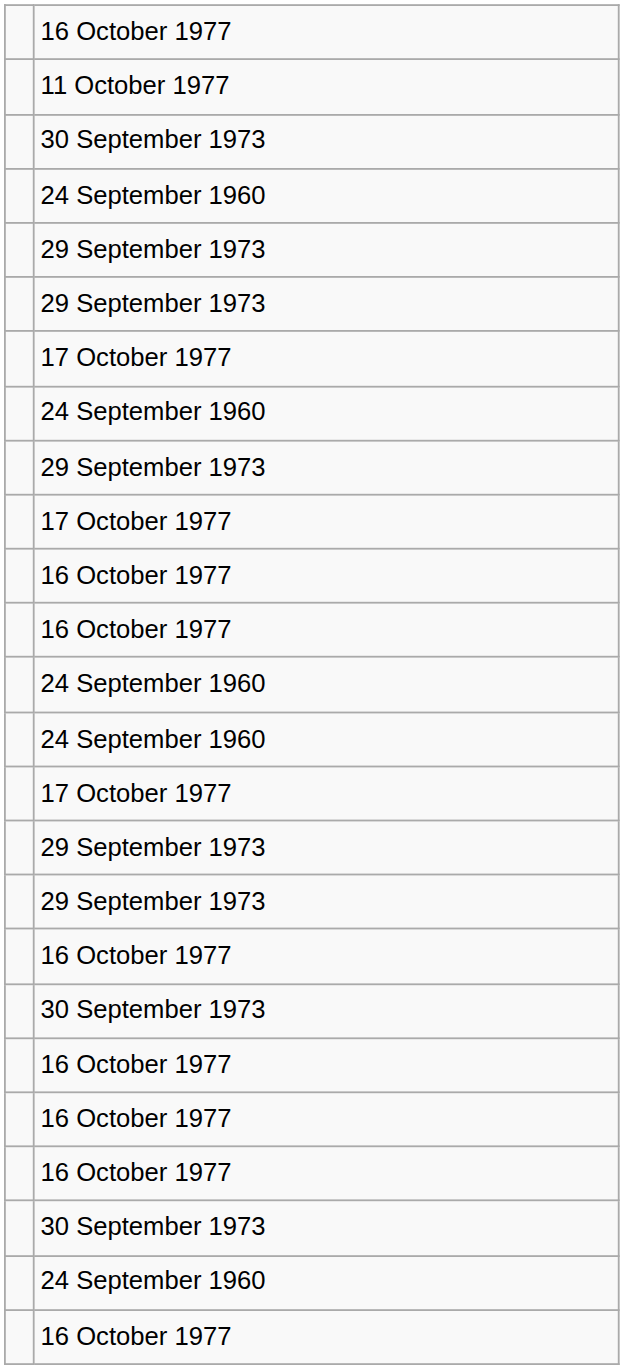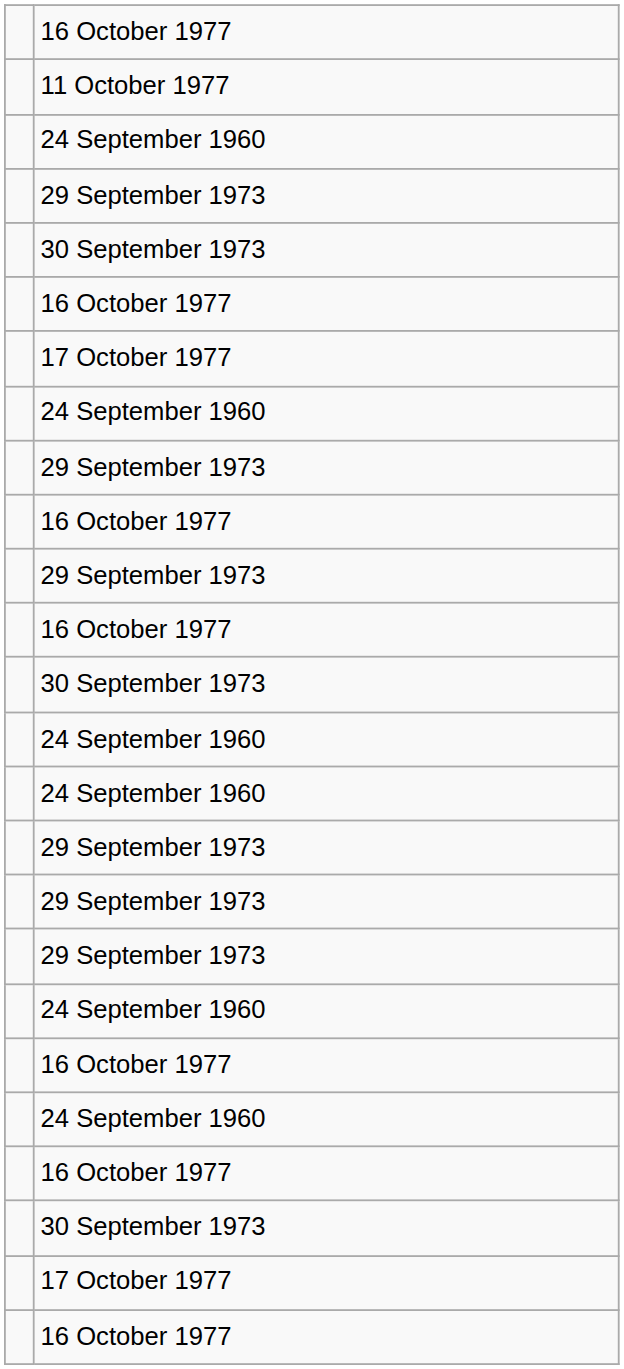(153, 140) 30 September 1973 -> (153, 140) 24 September 1960
(153, 194) 24 September 1960 -> (153, 194) 29 September 1973
(153, 249) 29 September 1973 -> (153, 249) 30 September 1973
(153, 303) 29 September 1973 -> (136, 303) 16 October 1977
(136, 520) 17 October 1977 -> (136, 520) 16 October 1977
(136, 575) 16 October 1977 -> (153, 575) 29 September 1973
(153, 683) 24 September 1960 -> (153, 683) 30 September 1973
(136, 792) 17 October 1977 -> (153, 792) 24 September 1960
(136, 955) 16 October 1977 -> (153, 955) 29 September 1973
(153, 1009) 30 September 1973 -> (153, 1009) 24 September 1960
(136, 1118) 16 October 1977 -> (153, 1118) 24 September 1960
(153, 1281) 24 September 1960 -> (136, 1281) 17 October 1977
